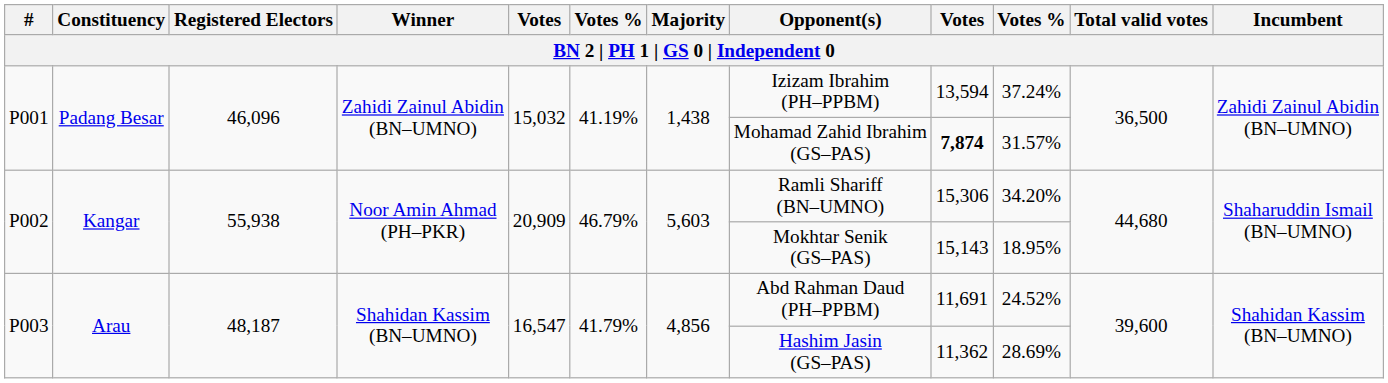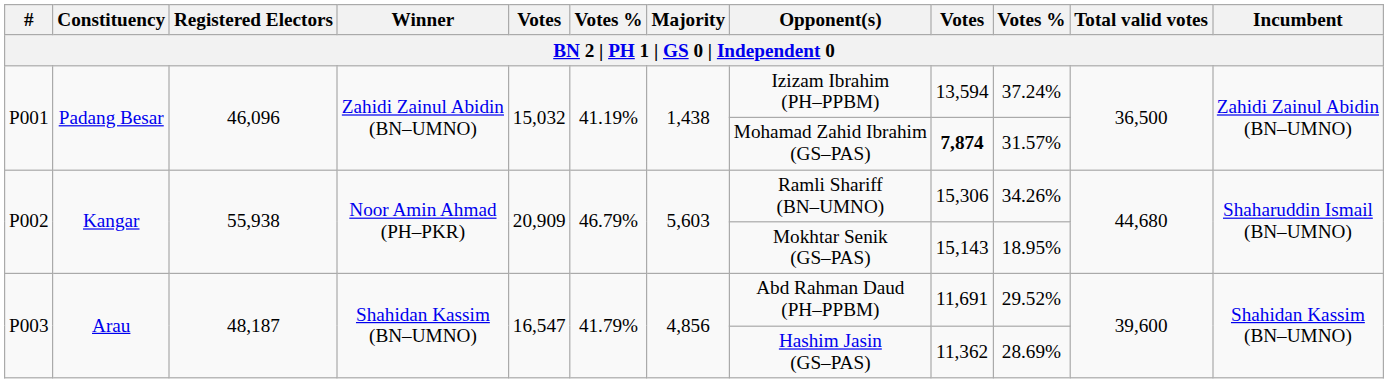(1031, 195) 34.20% -> (1031, 195) 34.26%
(1031, 299) 24.52% -> (1031, 299) 29.52%
